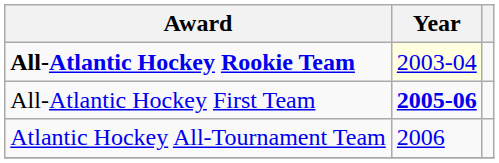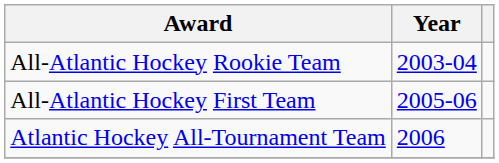(183, 61) bold -> (176, 61) normal
(437, 61) lightyellow background -> (437, 61) no background
(437, 99) bold -> (437, 99) normal
